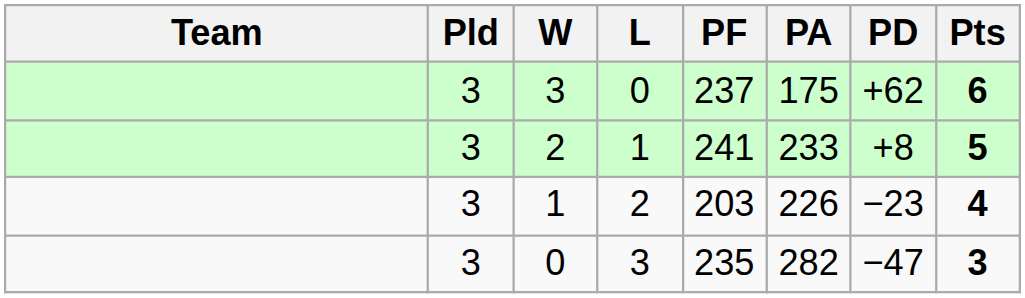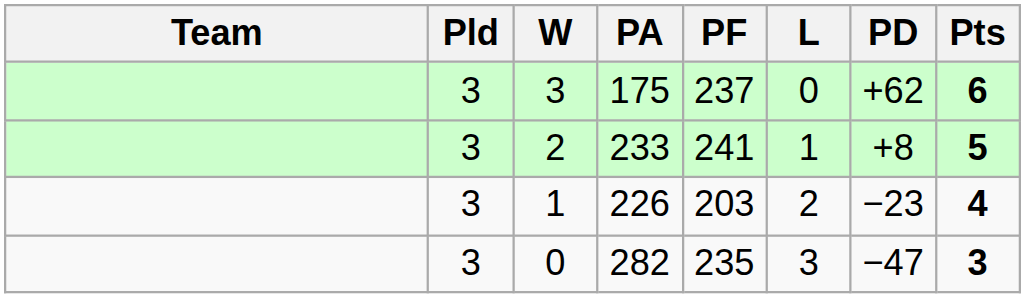columns swapped: (640, 33) <-> (809, 33)
